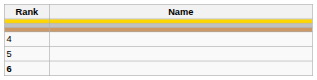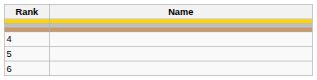(9, 69) bold -> (9, 69) normal
